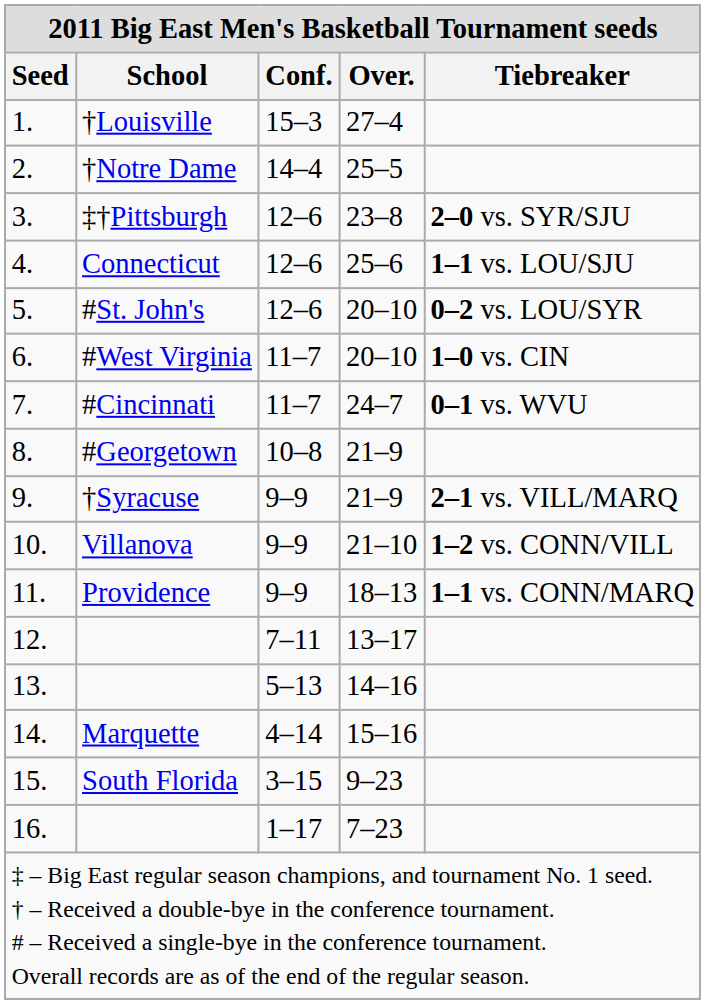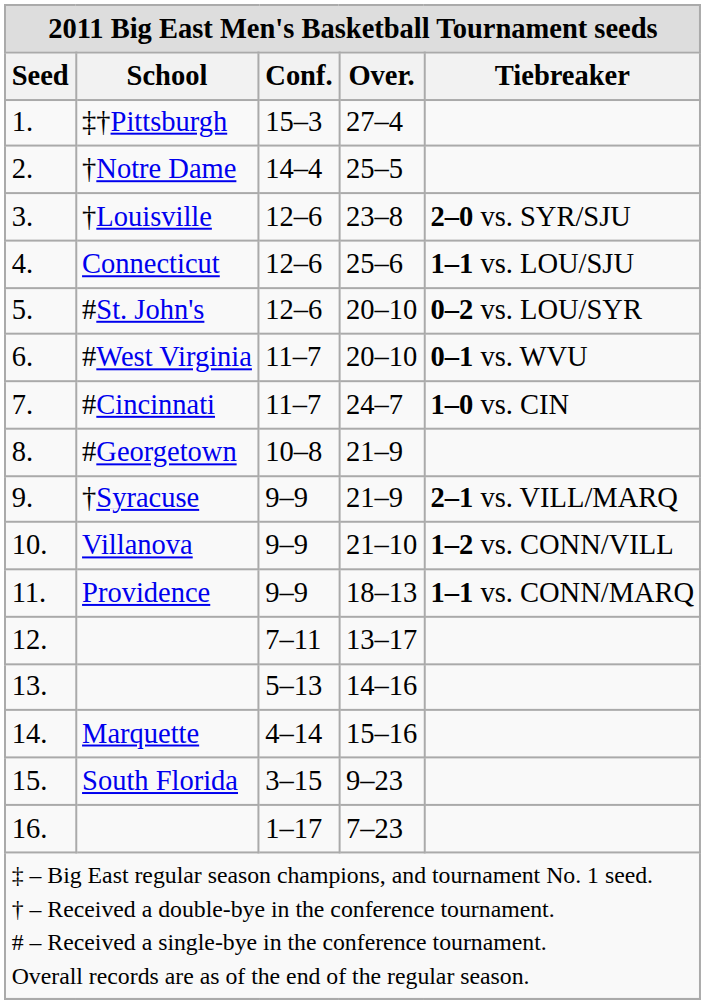(147, 122) †Louisville -> (155, 122) ‡†Pittsburgh
(155, 216) ‡†Pittsburgh -> (147, 216) †Louisville
(500, 357) 1–0 vs. CIN -> (509, 357) 0–1 vs. WVU
(509, 404) 0–1 vs. WVU -> (500, 404) 1–0 vs. CIN
